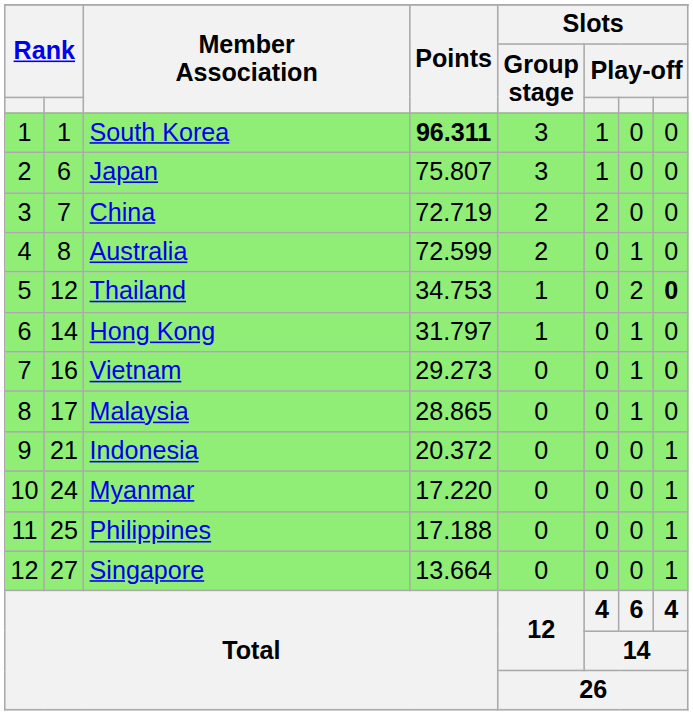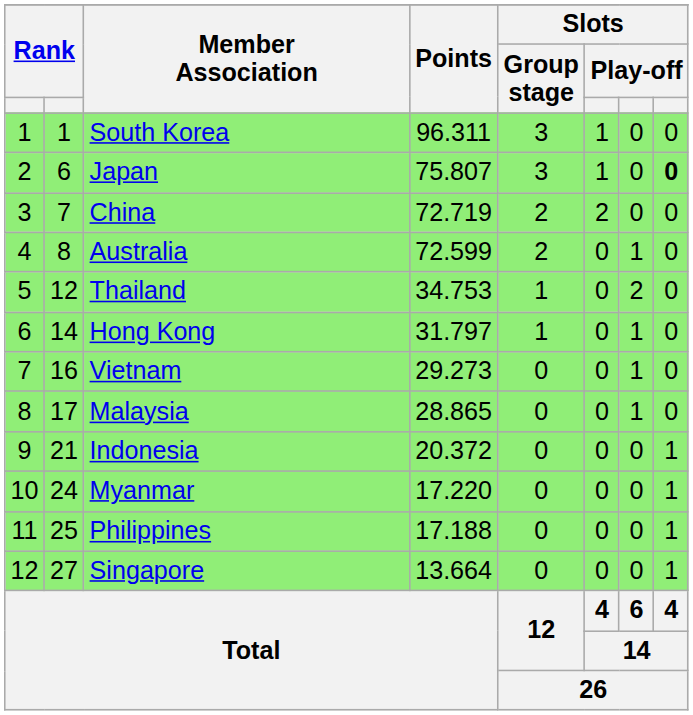(454, 132) bold -> (454, 132) normal
(671, 172) normal -> (671, 172) bold
(671, 291) bold -> (671, 291) normal
